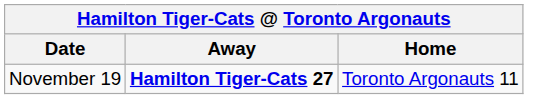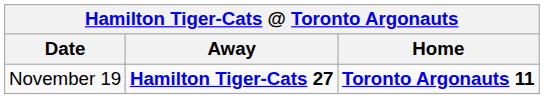(430, 78) normal -> (438, 78) bold
